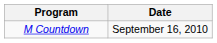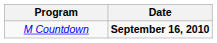(160, 29) normal -> (160, 29) bold
